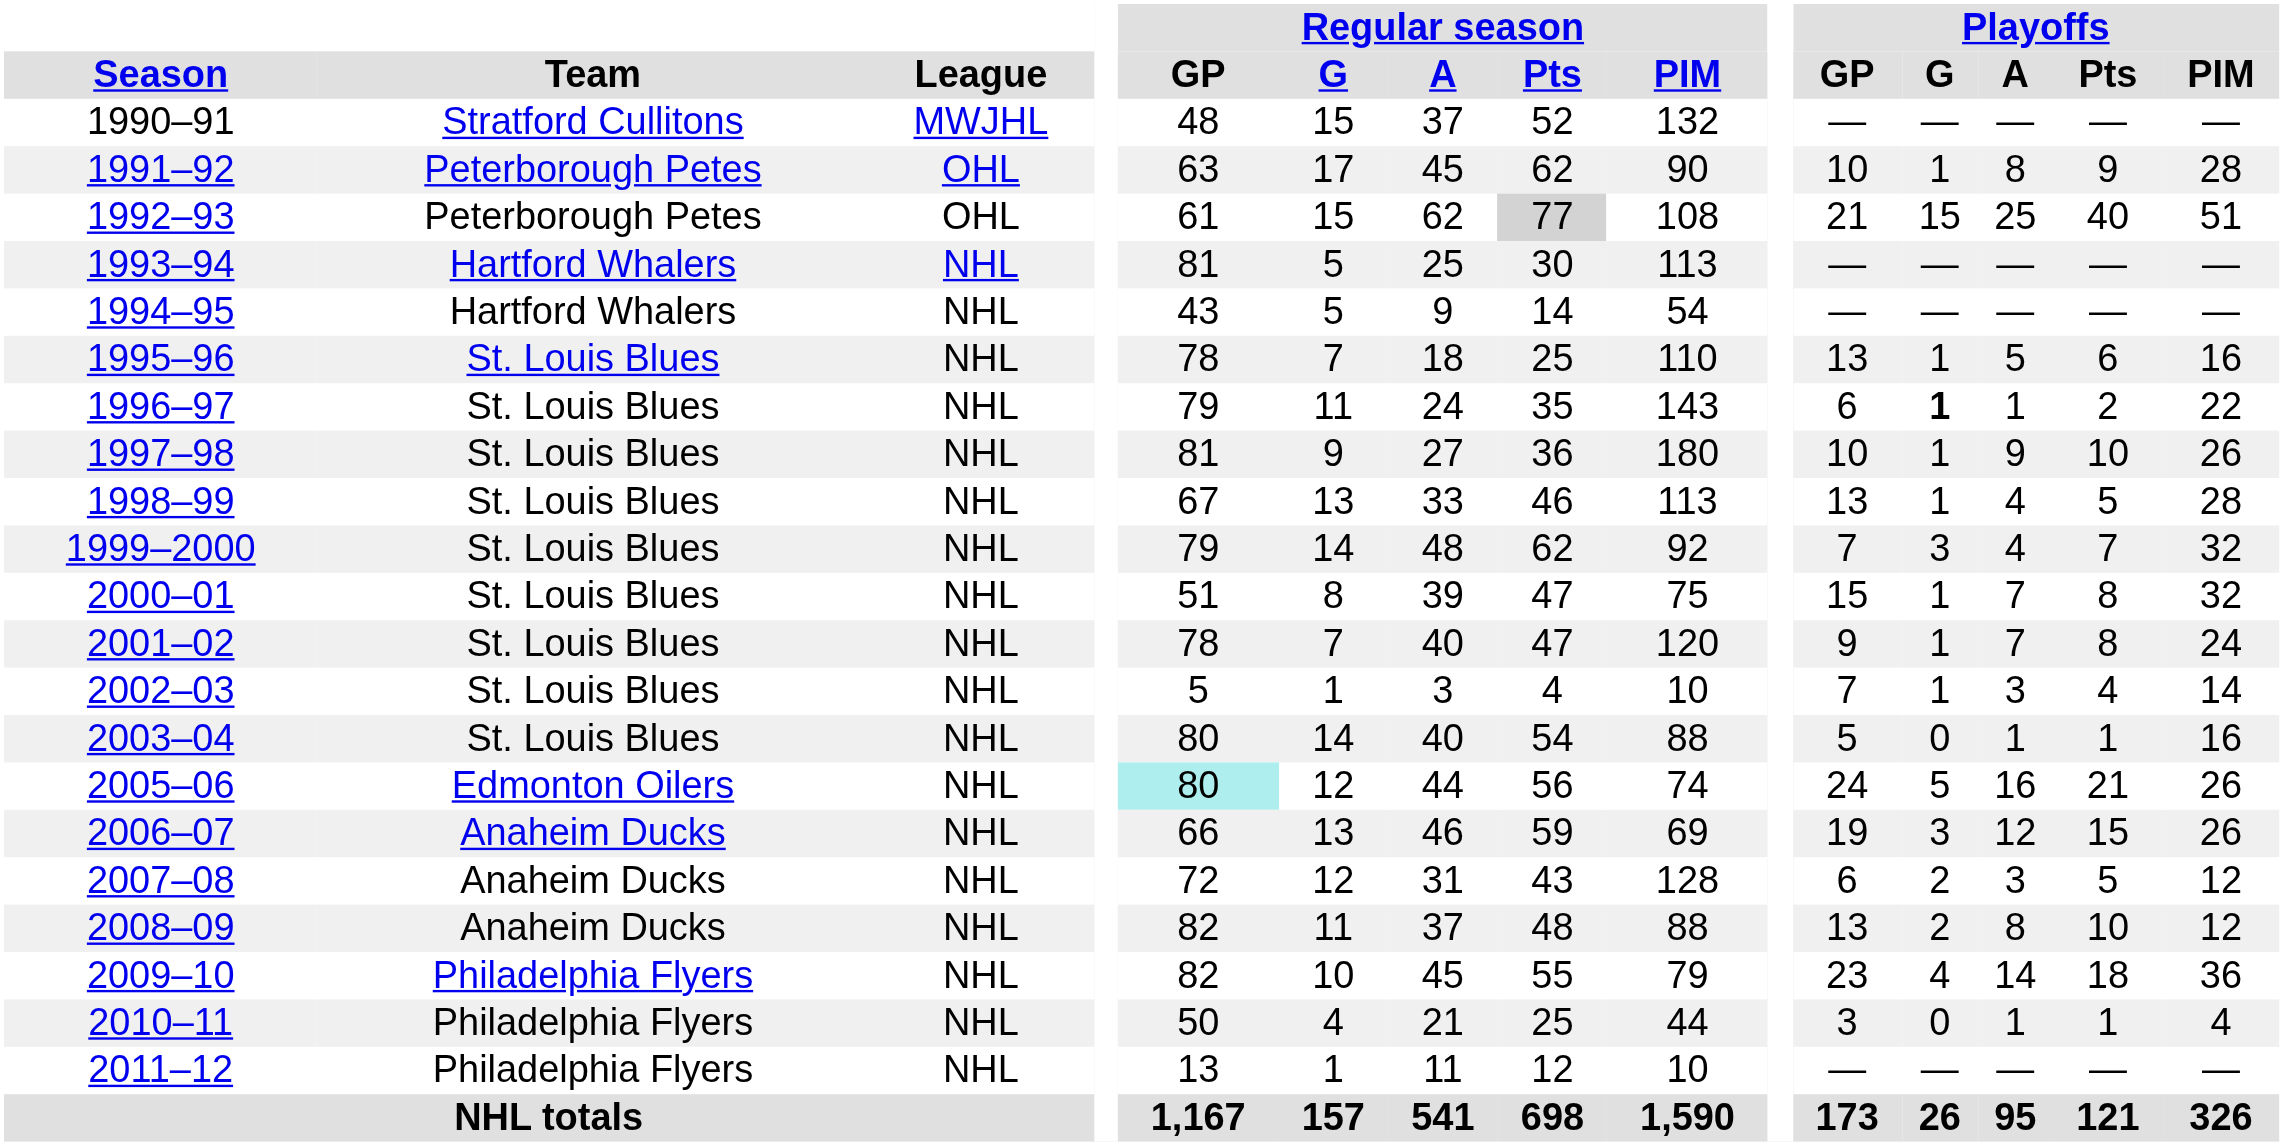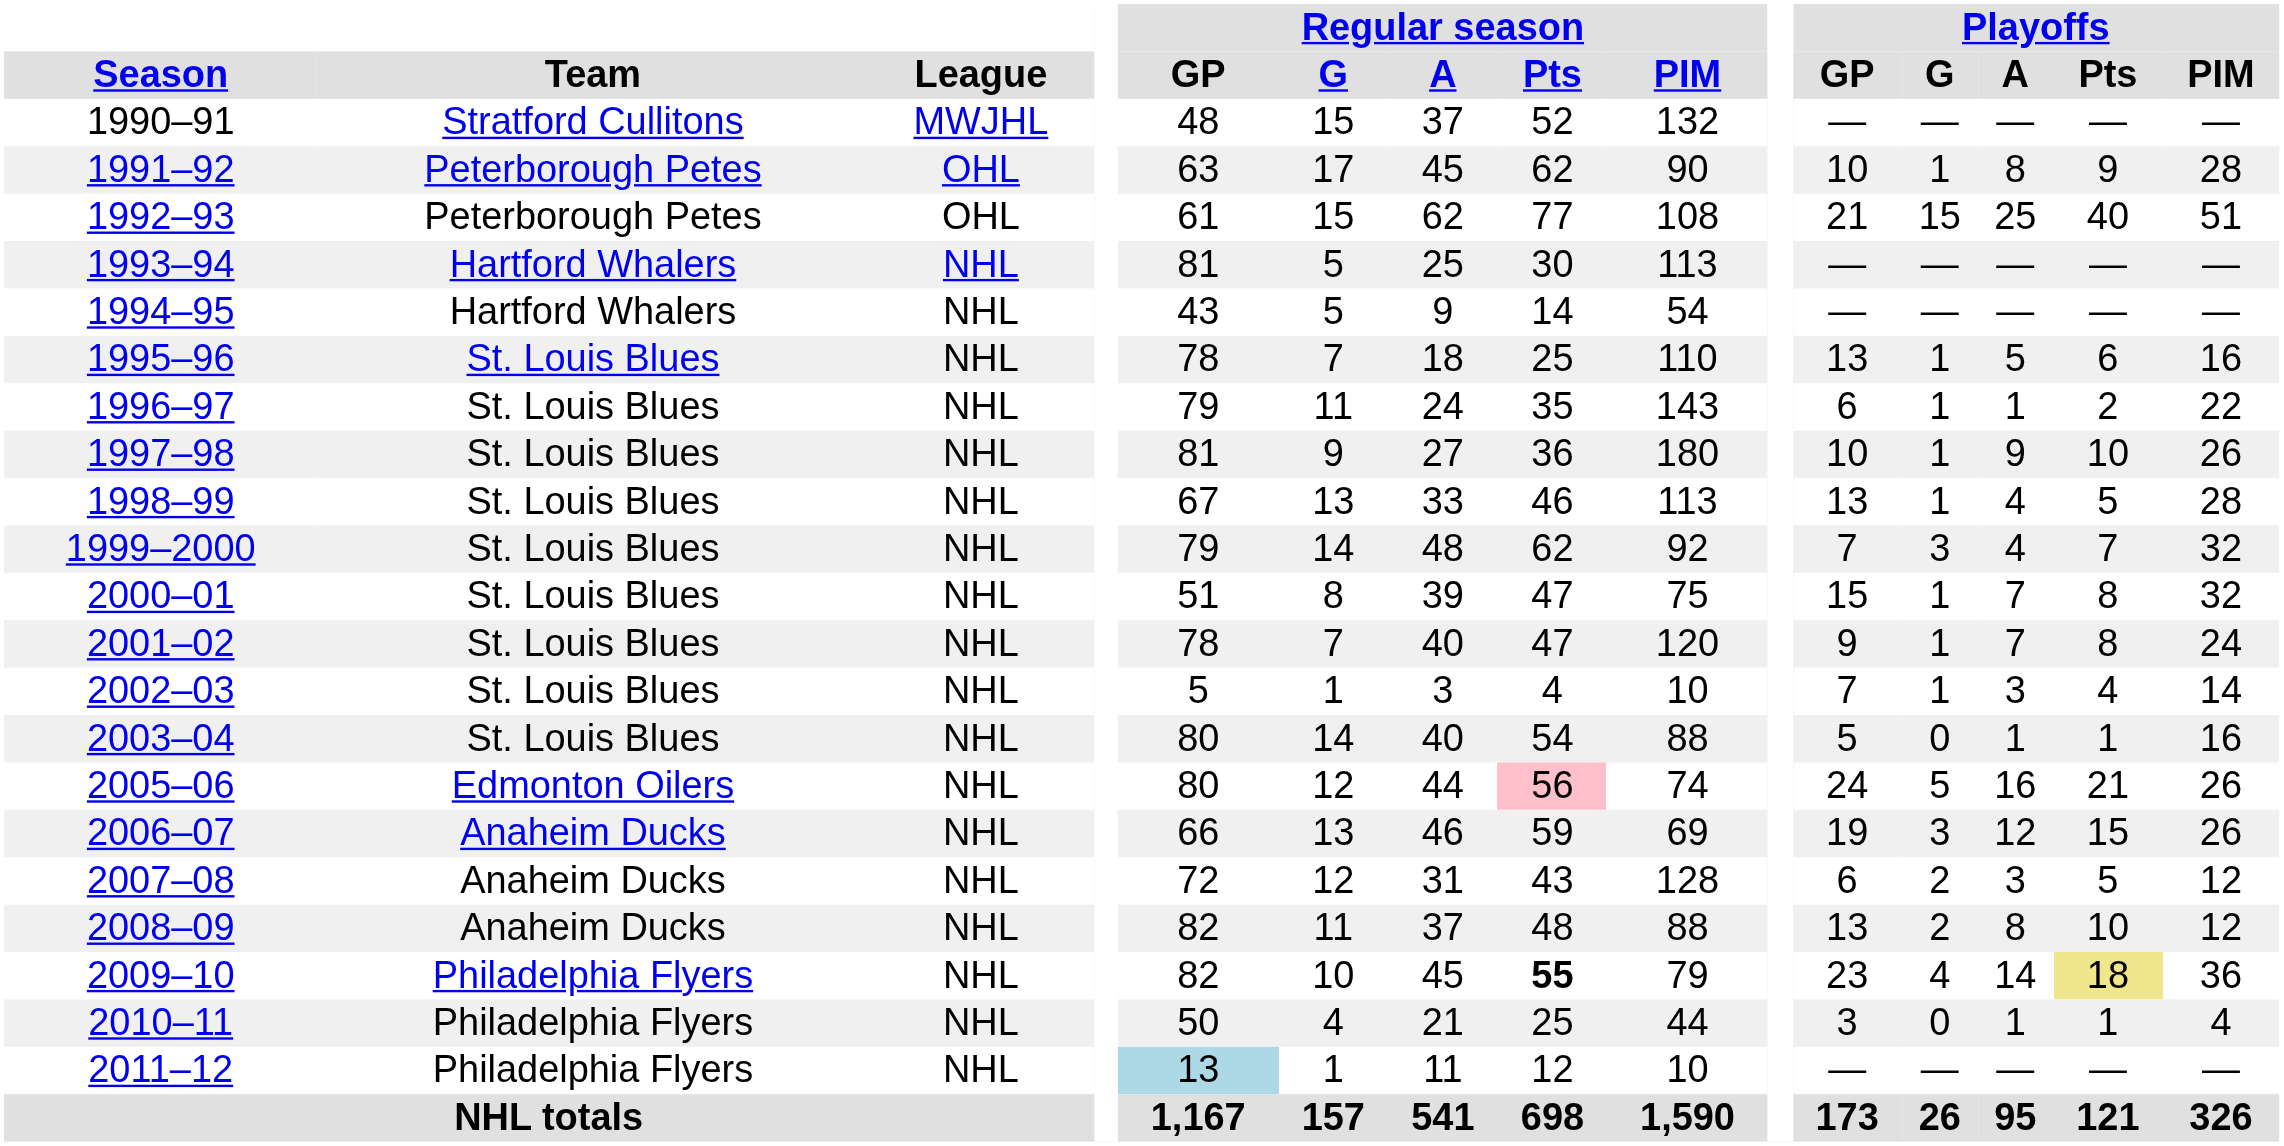(1552, 216) lightgrey background -> (1552, 216) no background
(1940, 406) bold -> (1940, 406) normal
(1198, 785) paleturquoise background -> (1198, 785) no background
(1552, 785) no background -> (1552, 785) pink background
(1552, 975) normal -> (1552, 975) bold
(2108, 975) no background -> (2108, 975) khaki background
(1198, 1069) no background -> (1198, 1069) lightblue background
